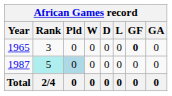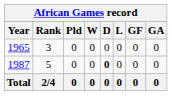(135, 47) bold -> (135, 47) normal
(48, 64) paleturquoise background -> (48, 64) no background
(74, 64) lightblue background -> (74, 64) no background
(107, 64) normal -> (107, 64) bold
